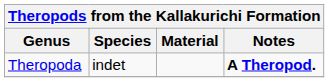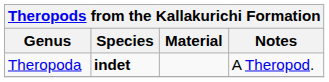(109, 64) normal -> (112, 64) bold
(272, 64) bold -> (273, 64) normal
